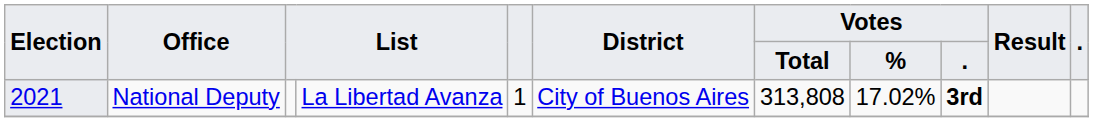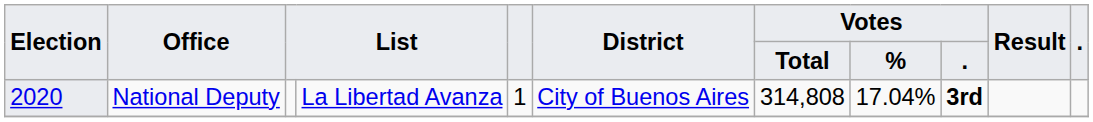(36, 97) 2021 -> (36, 97) 2020
(802, 97) 313,808 -> (802, 97) 314,808
(896, 97) 17.02% -> (896, 97) 17.04%
